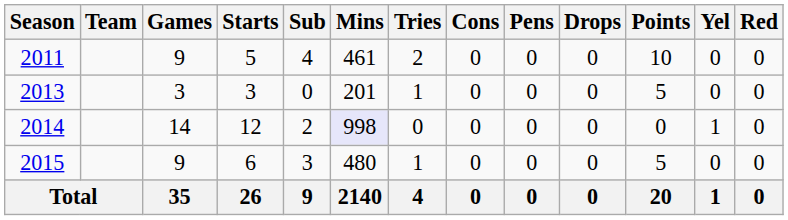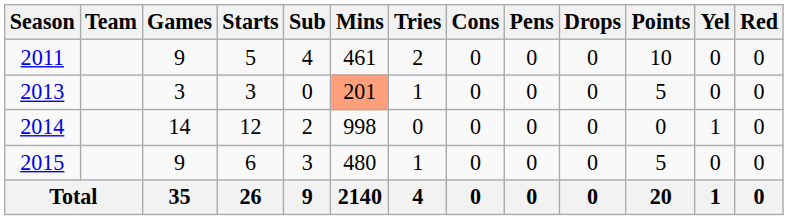(360, 92) no background -> (360, 92) lightsalmon background
(360, 127) lavender background -> (360, 127) no background
